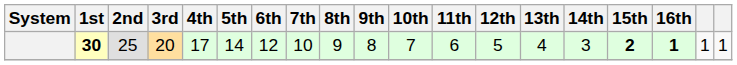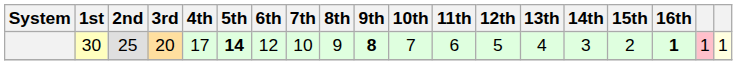(91, 45) bold -> (92, 45) normal
(234, 45) normal -> (234, 45) bold
(372, 45) normal -> (372, 45) bold
(630, 45) bold -> (630, 45) normal
(705, 45) no background -> (705, 45) pink background
(723, 45) no background -> (723, 45) lightyellow background
